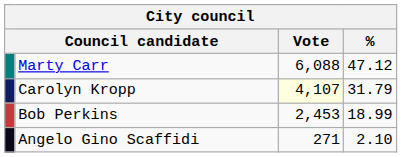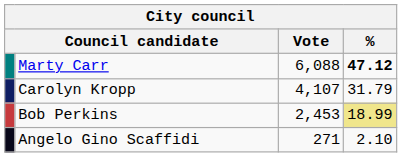(370, 66) normal -> (370, 66) bold
(318, 91) lightyellow background -> (318, 91) no background
(370, 115) no background -> (370, 115) khaki background
